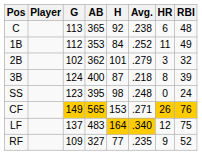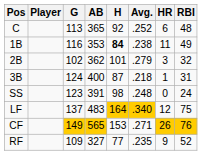(142, 28) .238 -> (142, 28) .252
(74, 45) 112 -> (74, 45) 116
(118, 45) normal -> (118, 45) bold
(142, 45) .252 -> (142, 45) .238
(165, 77) 8 -> (165, 77) 1
(186, 77) 39 -> (186, 77) 31
(96, 93) 395 -> (96, 93) 391
rows swapped: (16, 126) <-> (16, 110)
